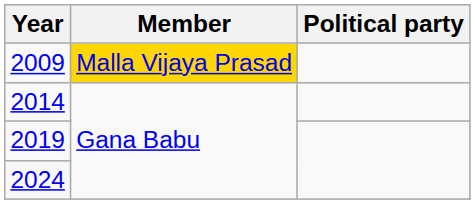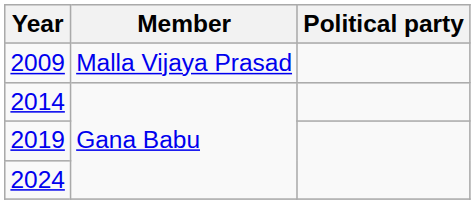(184, 62) gold background -> (184, 62) no background
